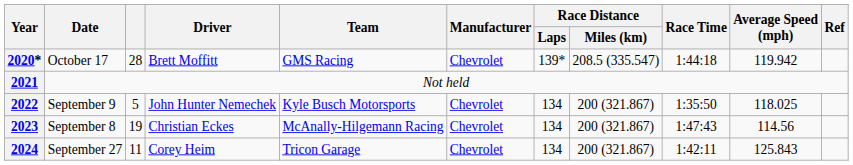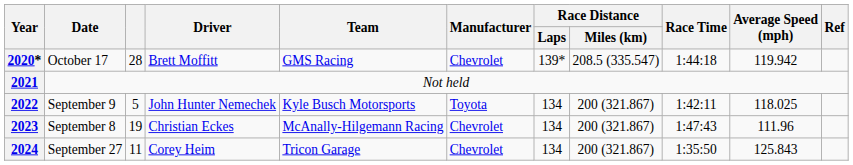(476, 105) Chevrolet -> (468, 105) Toyota
(696, 105) 1:35:50 -> (696, 105) 1:42:11
(776, 127) 114.56 -> (776, 127) 111.96
(696, 149) 1:42:11 -> (696, 149) 1:35:50
